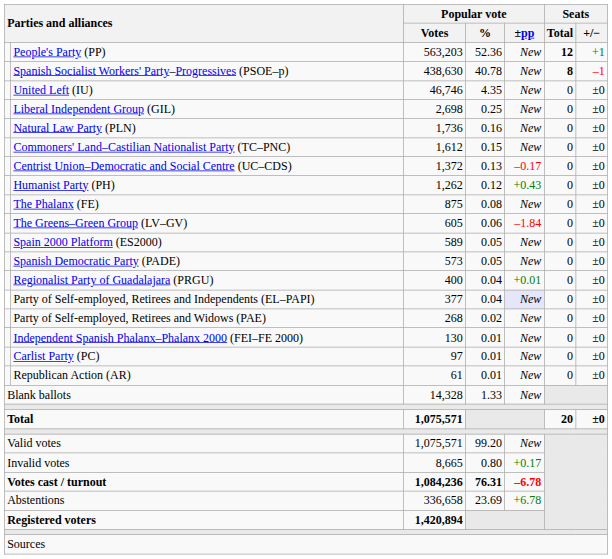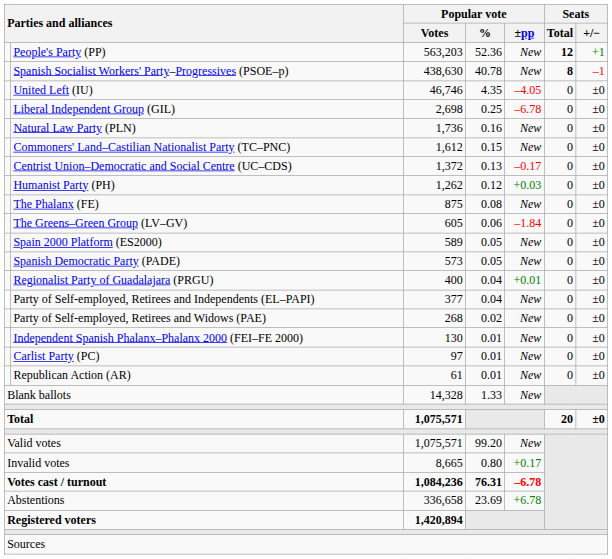(531, 90) New -> (528, 90) –4.05
(531, 109) New -> (528, 109) –6.78
(527, 185) +0.43 -> (527, 185) +0.03
(531, 299) lavender background -> (531, 299) no background
